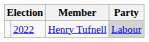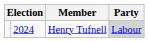(24, 29) 2022 -> (24, 29) 2024
